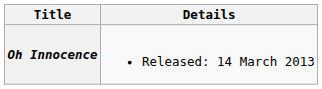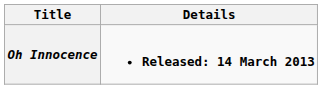(209, 62) normal -> (209, 62) bold
